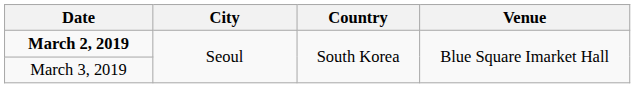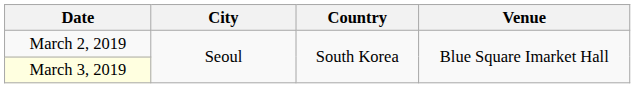(79, 43) bold -> (78, 43) normal
(79, 69) no background -> (78, 69) lightyellow background
